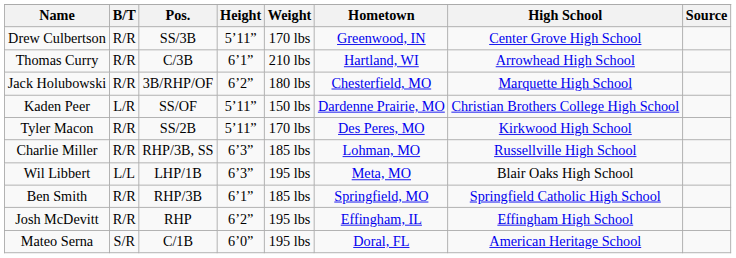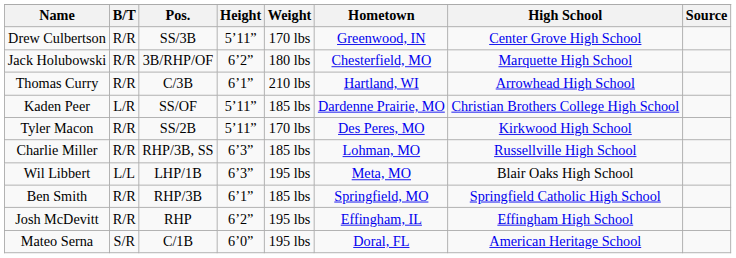rows swapped: (57, 83) <-> (57, 60)
(290, 106) 150 lbs -> (290, 106) 185 lbs
